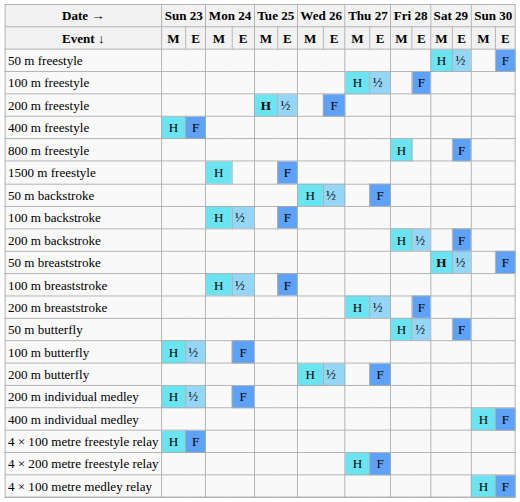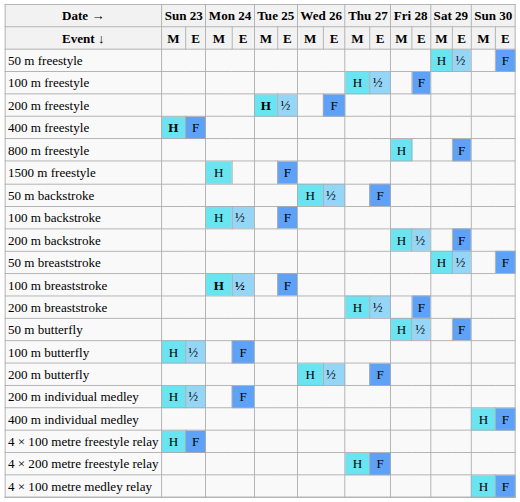(173, 128) normal -> (173, 128) bold
(441, 262) bold -> (441, 262) normal
(219, 285) normal -> (219, 285) bold
(240, 285) normal -> (240, 285) bold
